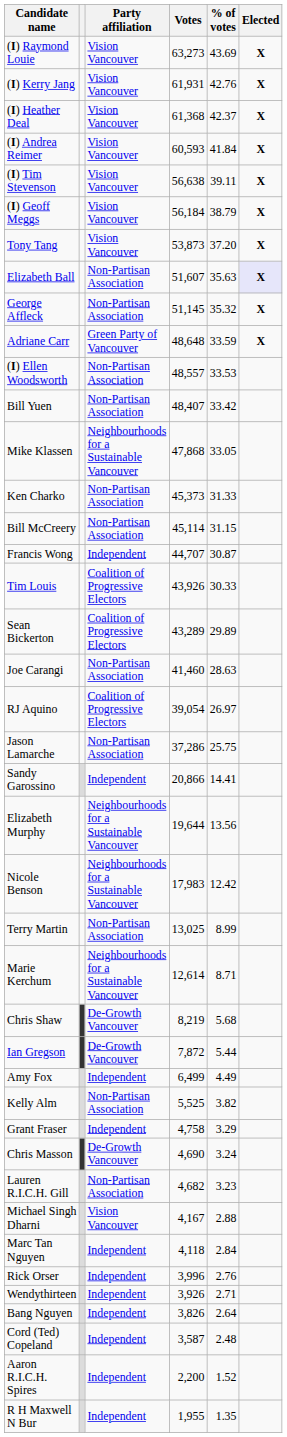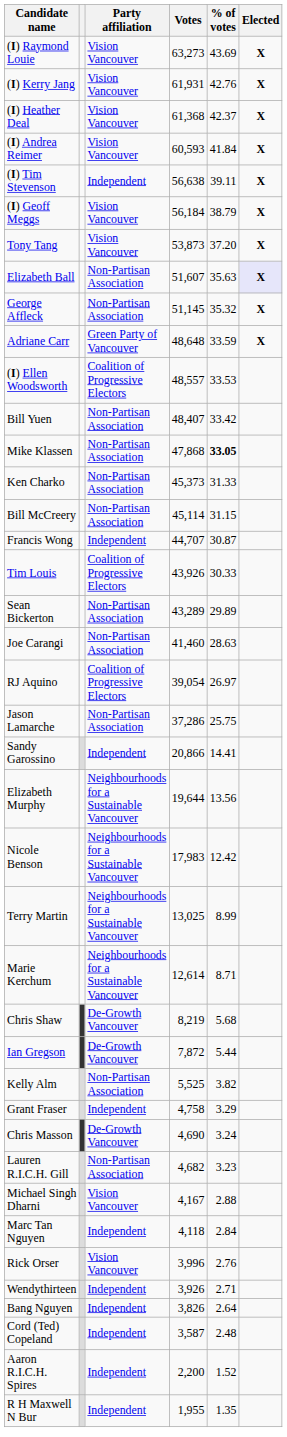(113, 181) Vision Vancouver -> (117, 181) Independent
(119, 373) Non-Partisan Association -> (116, 380) Coalition of Progressive Electors
(127, 451) Neighbourhoods for a Sustainable Vancouver -> (119, 451) Non-Partisan Association
(223, 451) normal -> (223, 451) bold
(116, 631) Coalition of Progressive Electors -> (119, 611) Non-Partisan Association
(119, 929) Non-Partisan Association -> (127, 916) Neighbourhoods for a Sustainable Vancouver
- row: (30, 1077)
(117, 1275) Independent -> (113, 1263) Vision Vancouver
